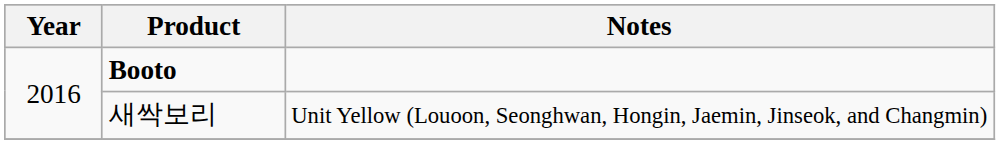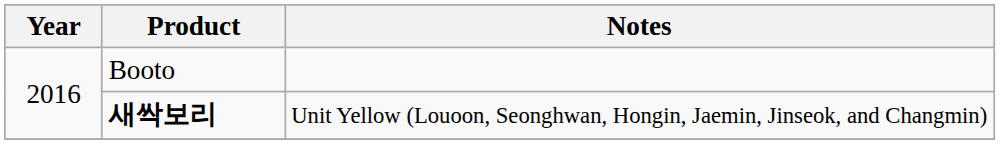(143, 69) bold -> (142, 69) normal
(163, 114) normal -> (163, 114) bold
